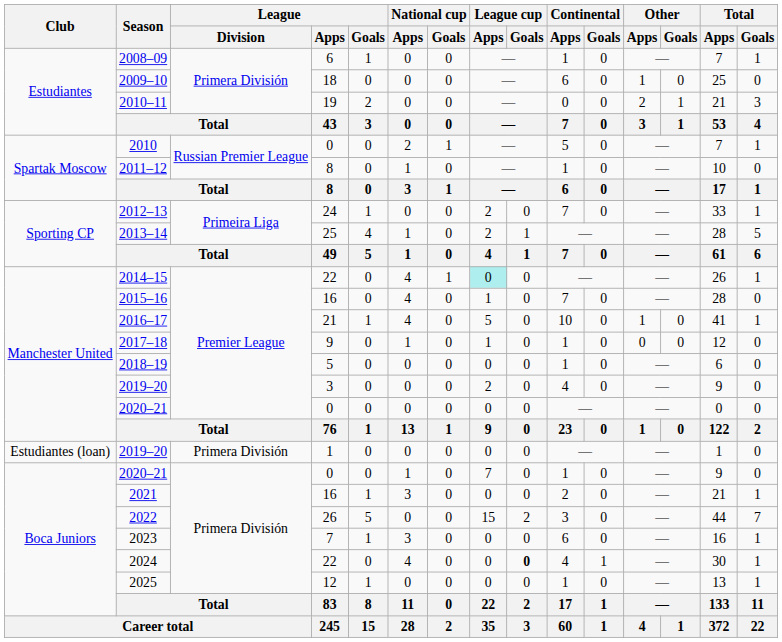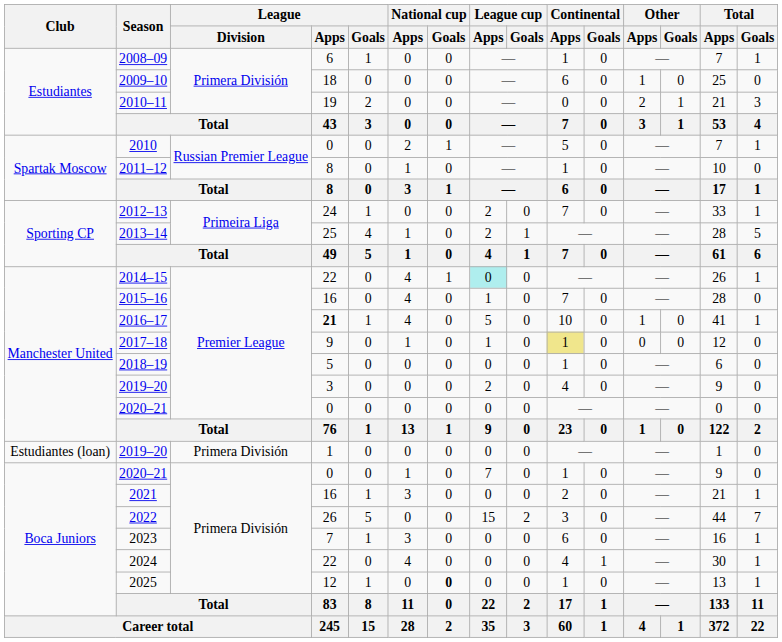(330, 320) normal -> (330, 320) bold
(565, 342) no background -> (565, 342) khaki background
(527, 560) bold -> (527, 560) normal
(449, 582) normal -> (449, 582) bold
